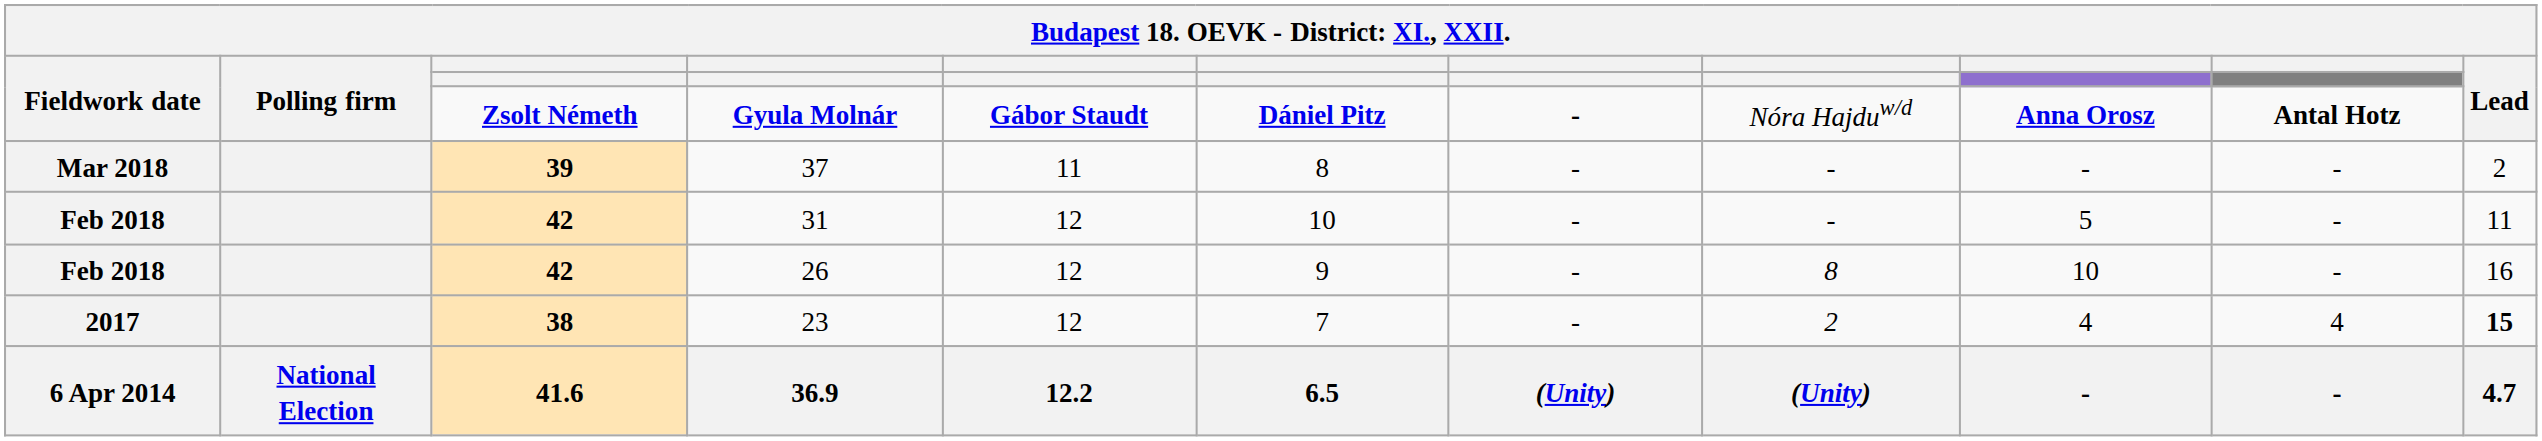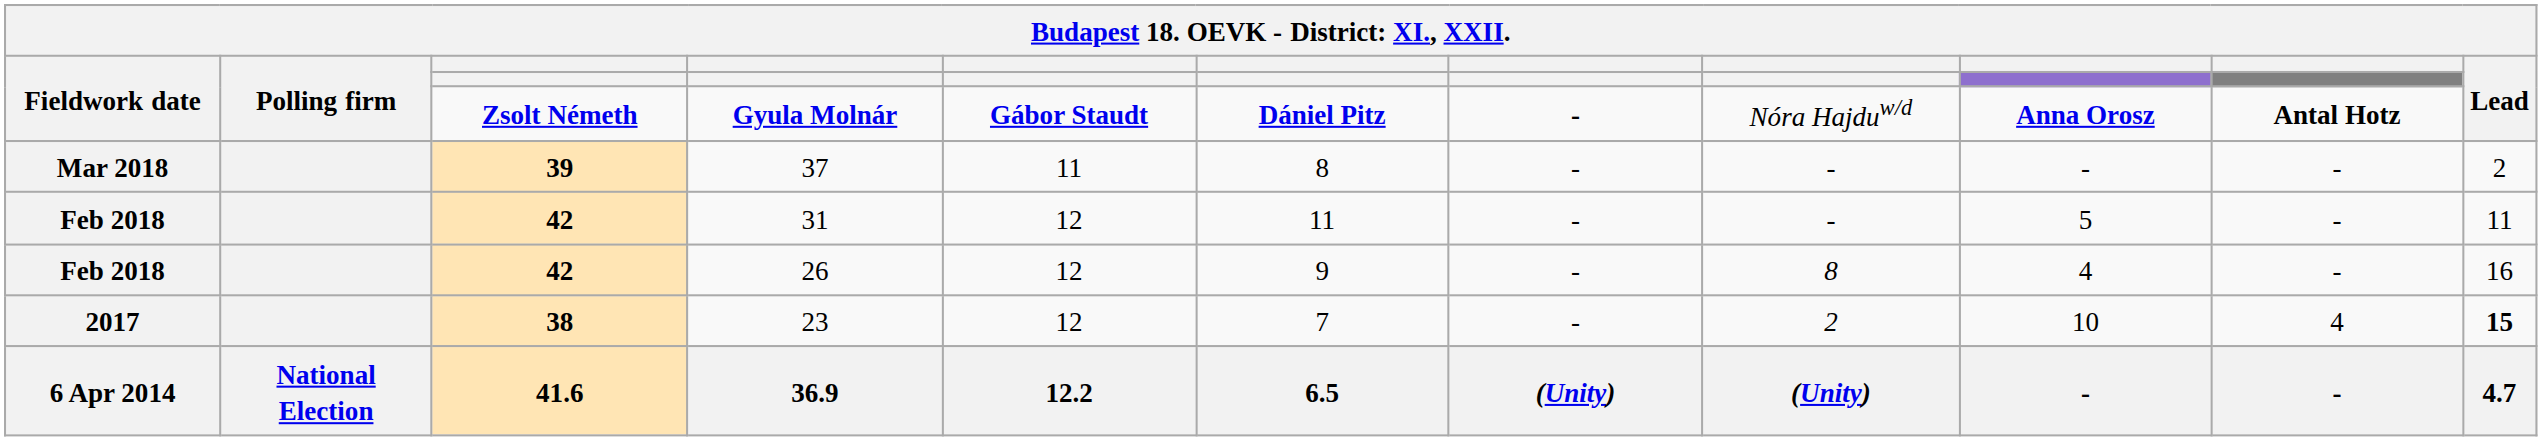(1322, 219) 10 -> (1322, 219) 11
(2085, 271) 10 -> (2085, 271) 4
(2085, 322) 4 -> (2085, 322) 10
